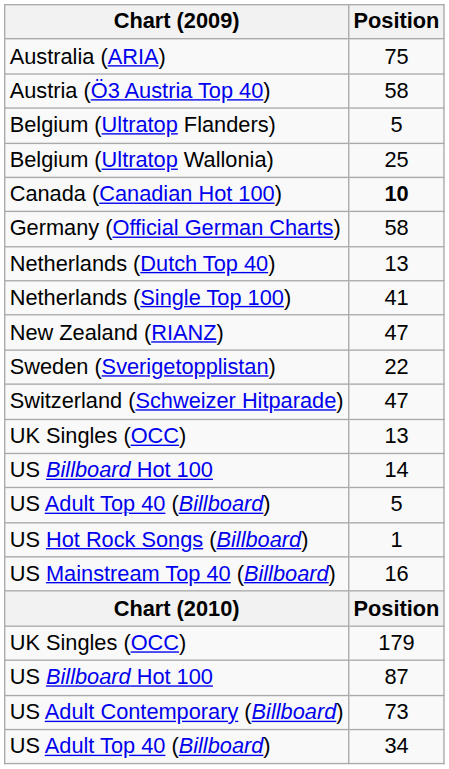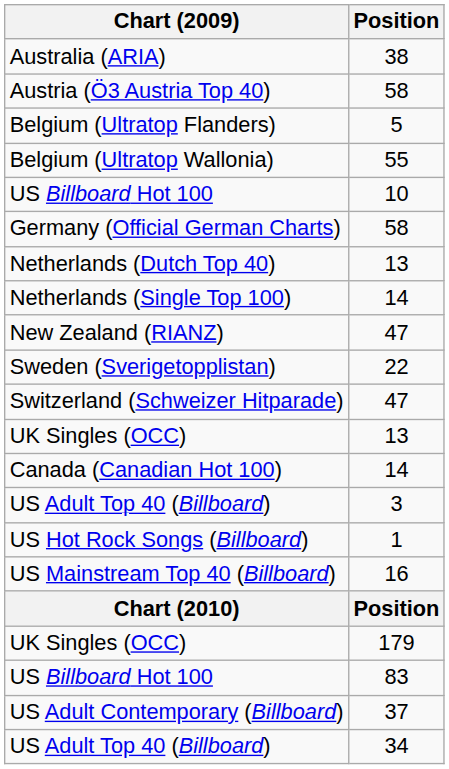(396, 56) 75 -> (396, 56) 38
(396, 159) 25 -> (396, 159) 55
(146, 194) Canada (Canadian Hot 100) -> (111, 194) US Billboard Hot 100
(396, 194) bold -> (396, 194) normal
(396, 297) 41 -> (396, 297) 14
(111, 470) US Billboard Hot 100 -> (146, 470) Canada (Canadian Hot 100)
(396, 504) 5 -> (396, 504) 3
(396, 677) 87 -> (396, 677) 83
(396, 711) 73 -> (396, 711) 37
